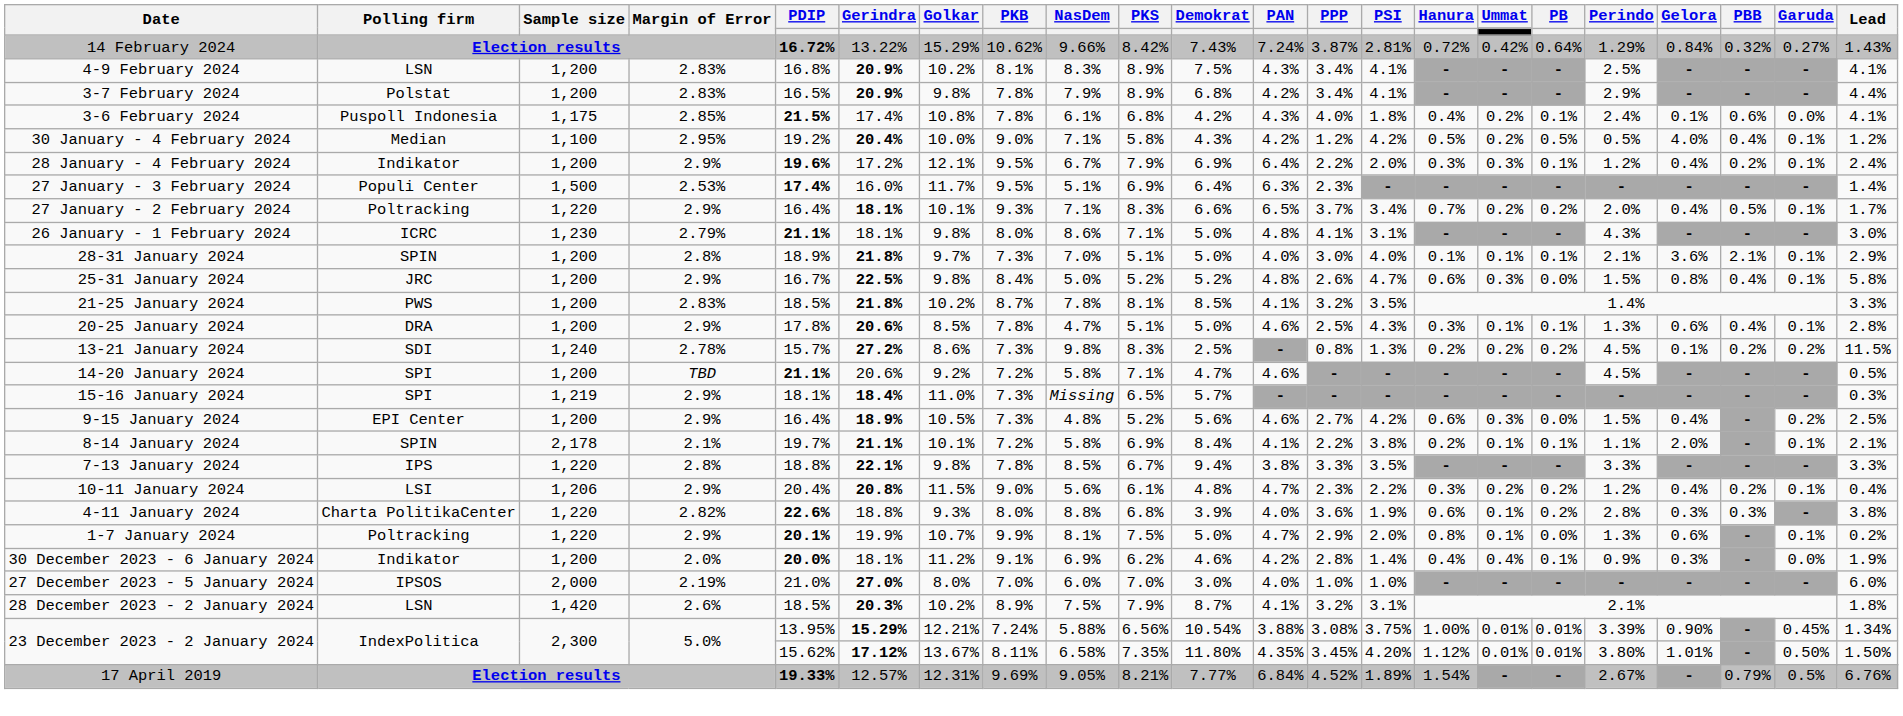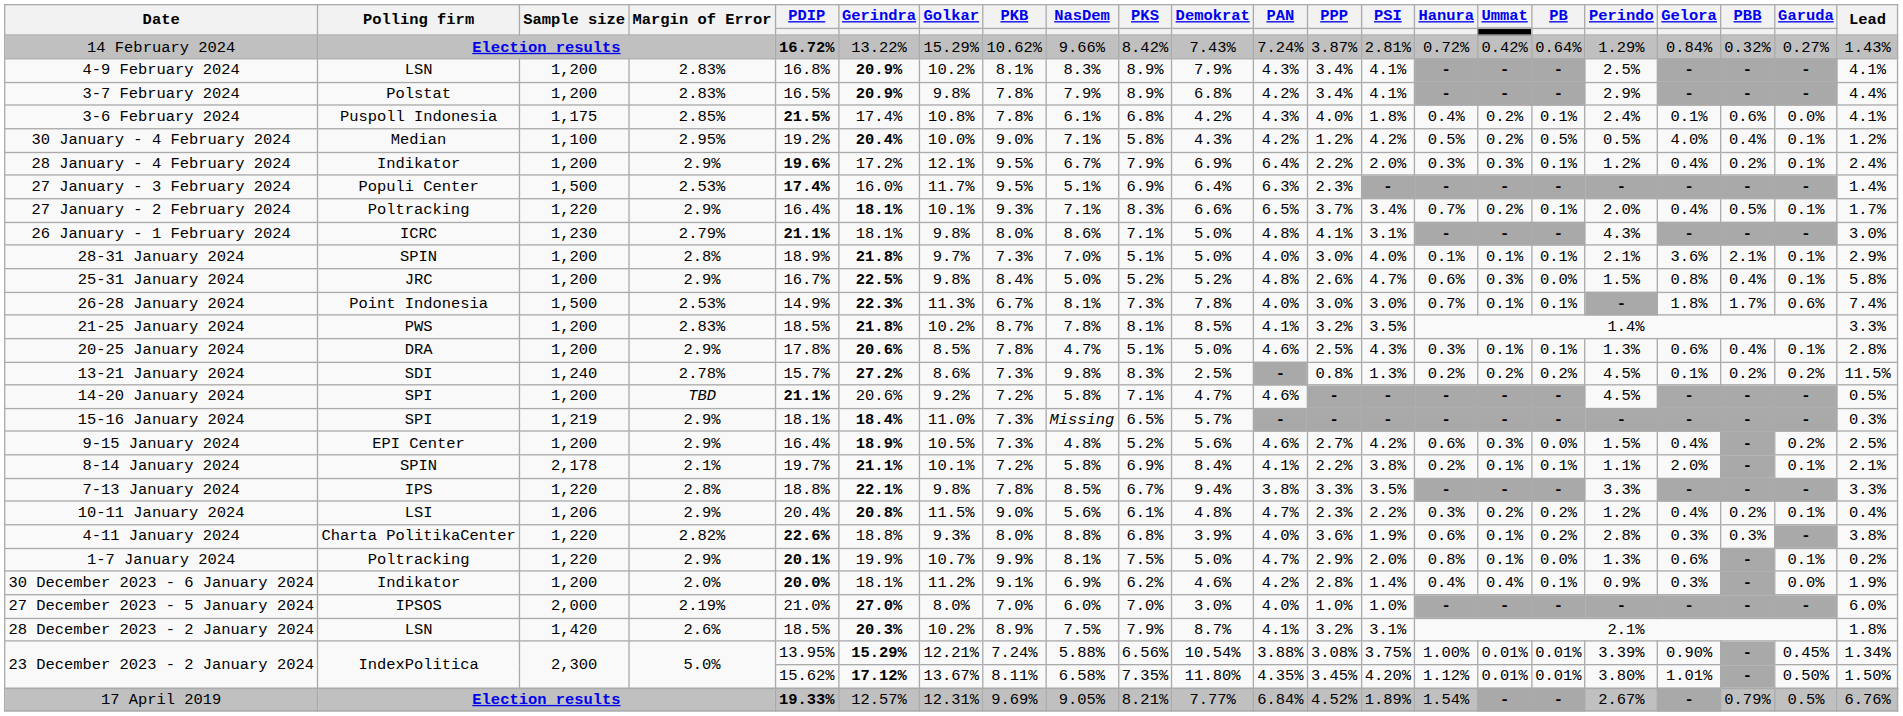(1213, 70) 7.5% -> (1213, 70) 7.9%
(1558, 210) 0.2% -> (1558, 210) 0.1%
+ row: (161, 303)
